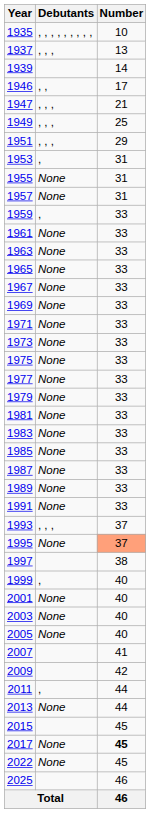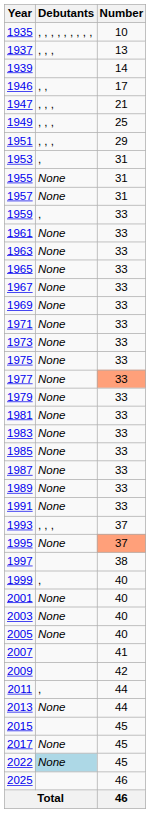(121, 379) no background -> (121, 379) lightsalmon background
(121, 744) bold -> (121, 744) normal
(52, 762) no background -> (52, 762) lightblue background
